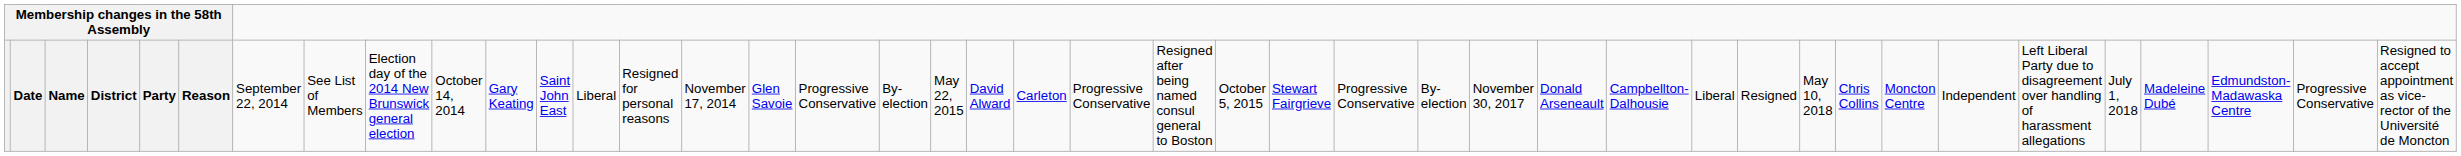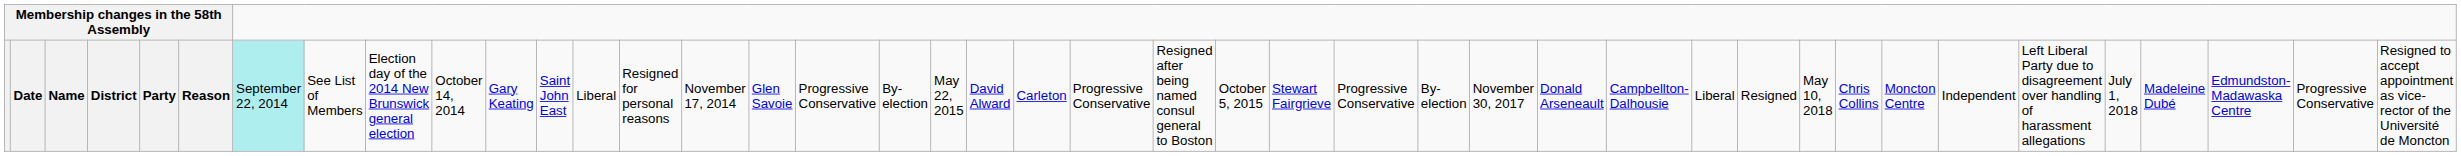(269, 95) no background -> (269, 95) paleturquoise background
